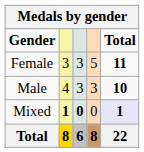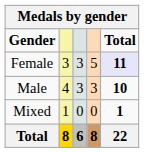(120, 64) no background -> (120, 64) lavender background
(66, 111) bold -> (66, 111) normal
(80, 111) bold -> (80, 111) normal
(120, 111) lavender background -> (120, 111) no background
